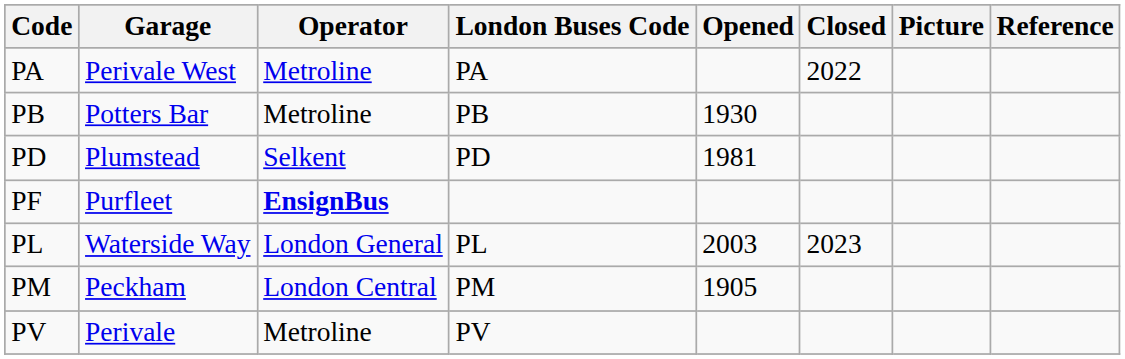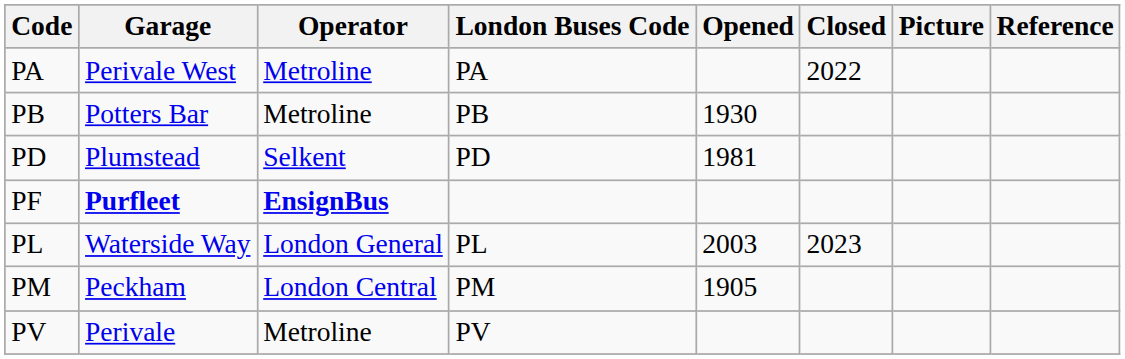(129, 200) normal -> (132, 200) bold
